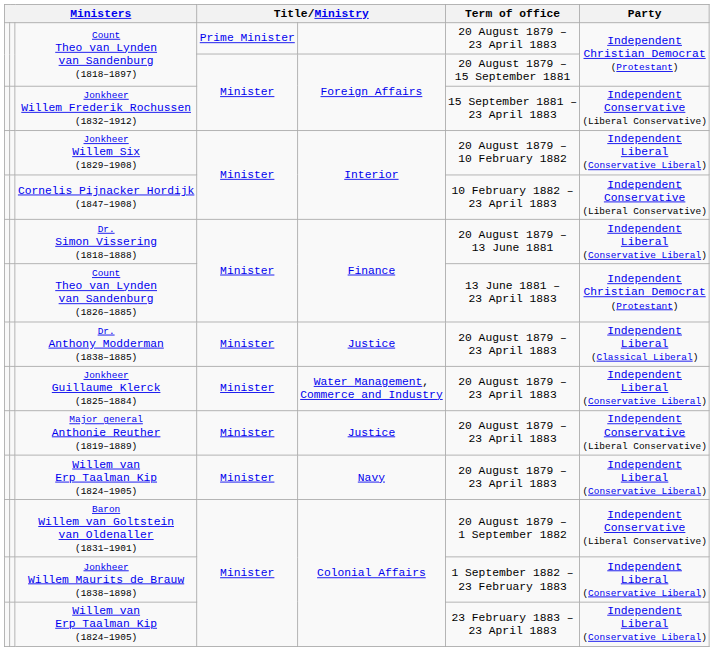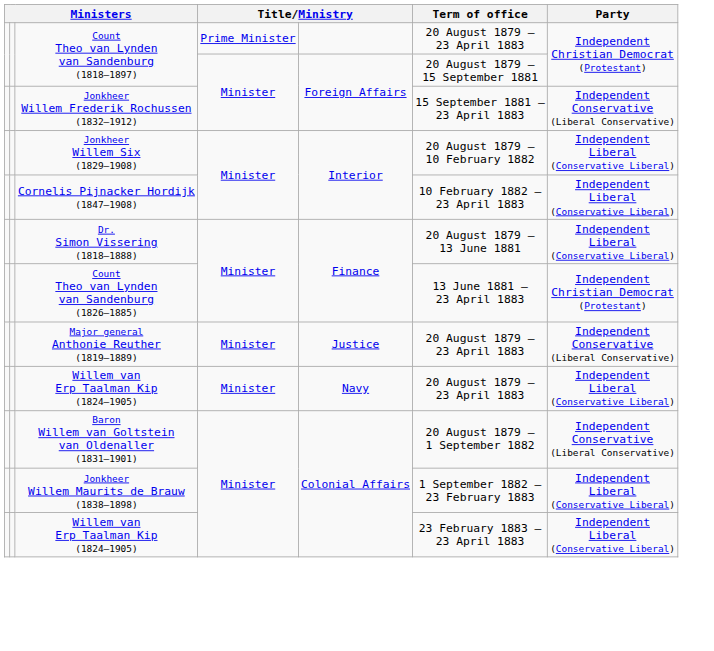(645, 197) Independent Conservative (Liberal Conservative) -> (613, 197) Independent Liberal (Conservative Liberal)
- row: (106, 344)
- row: (106, 389)
